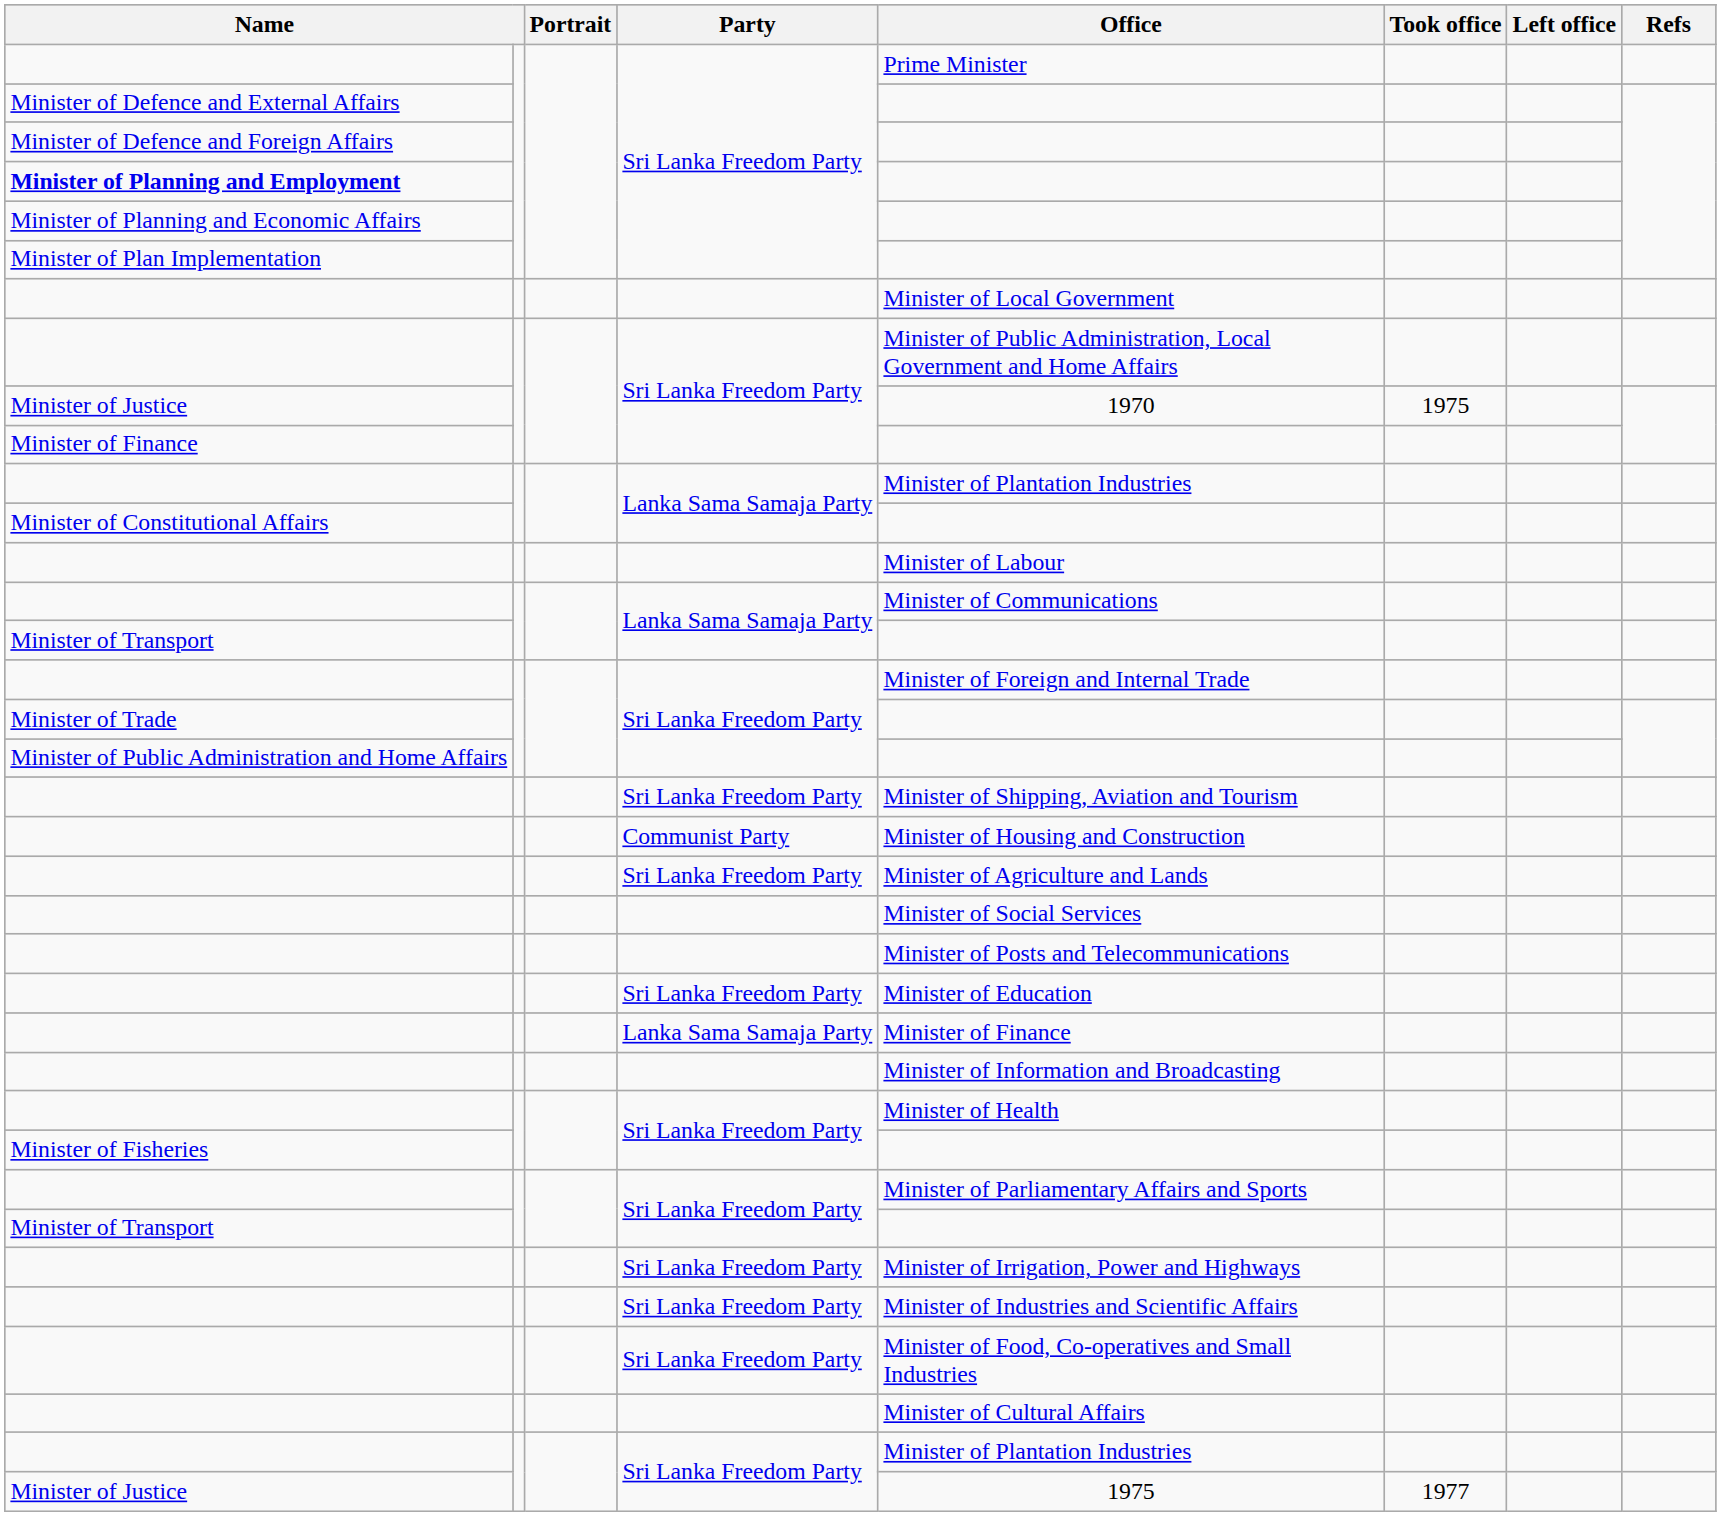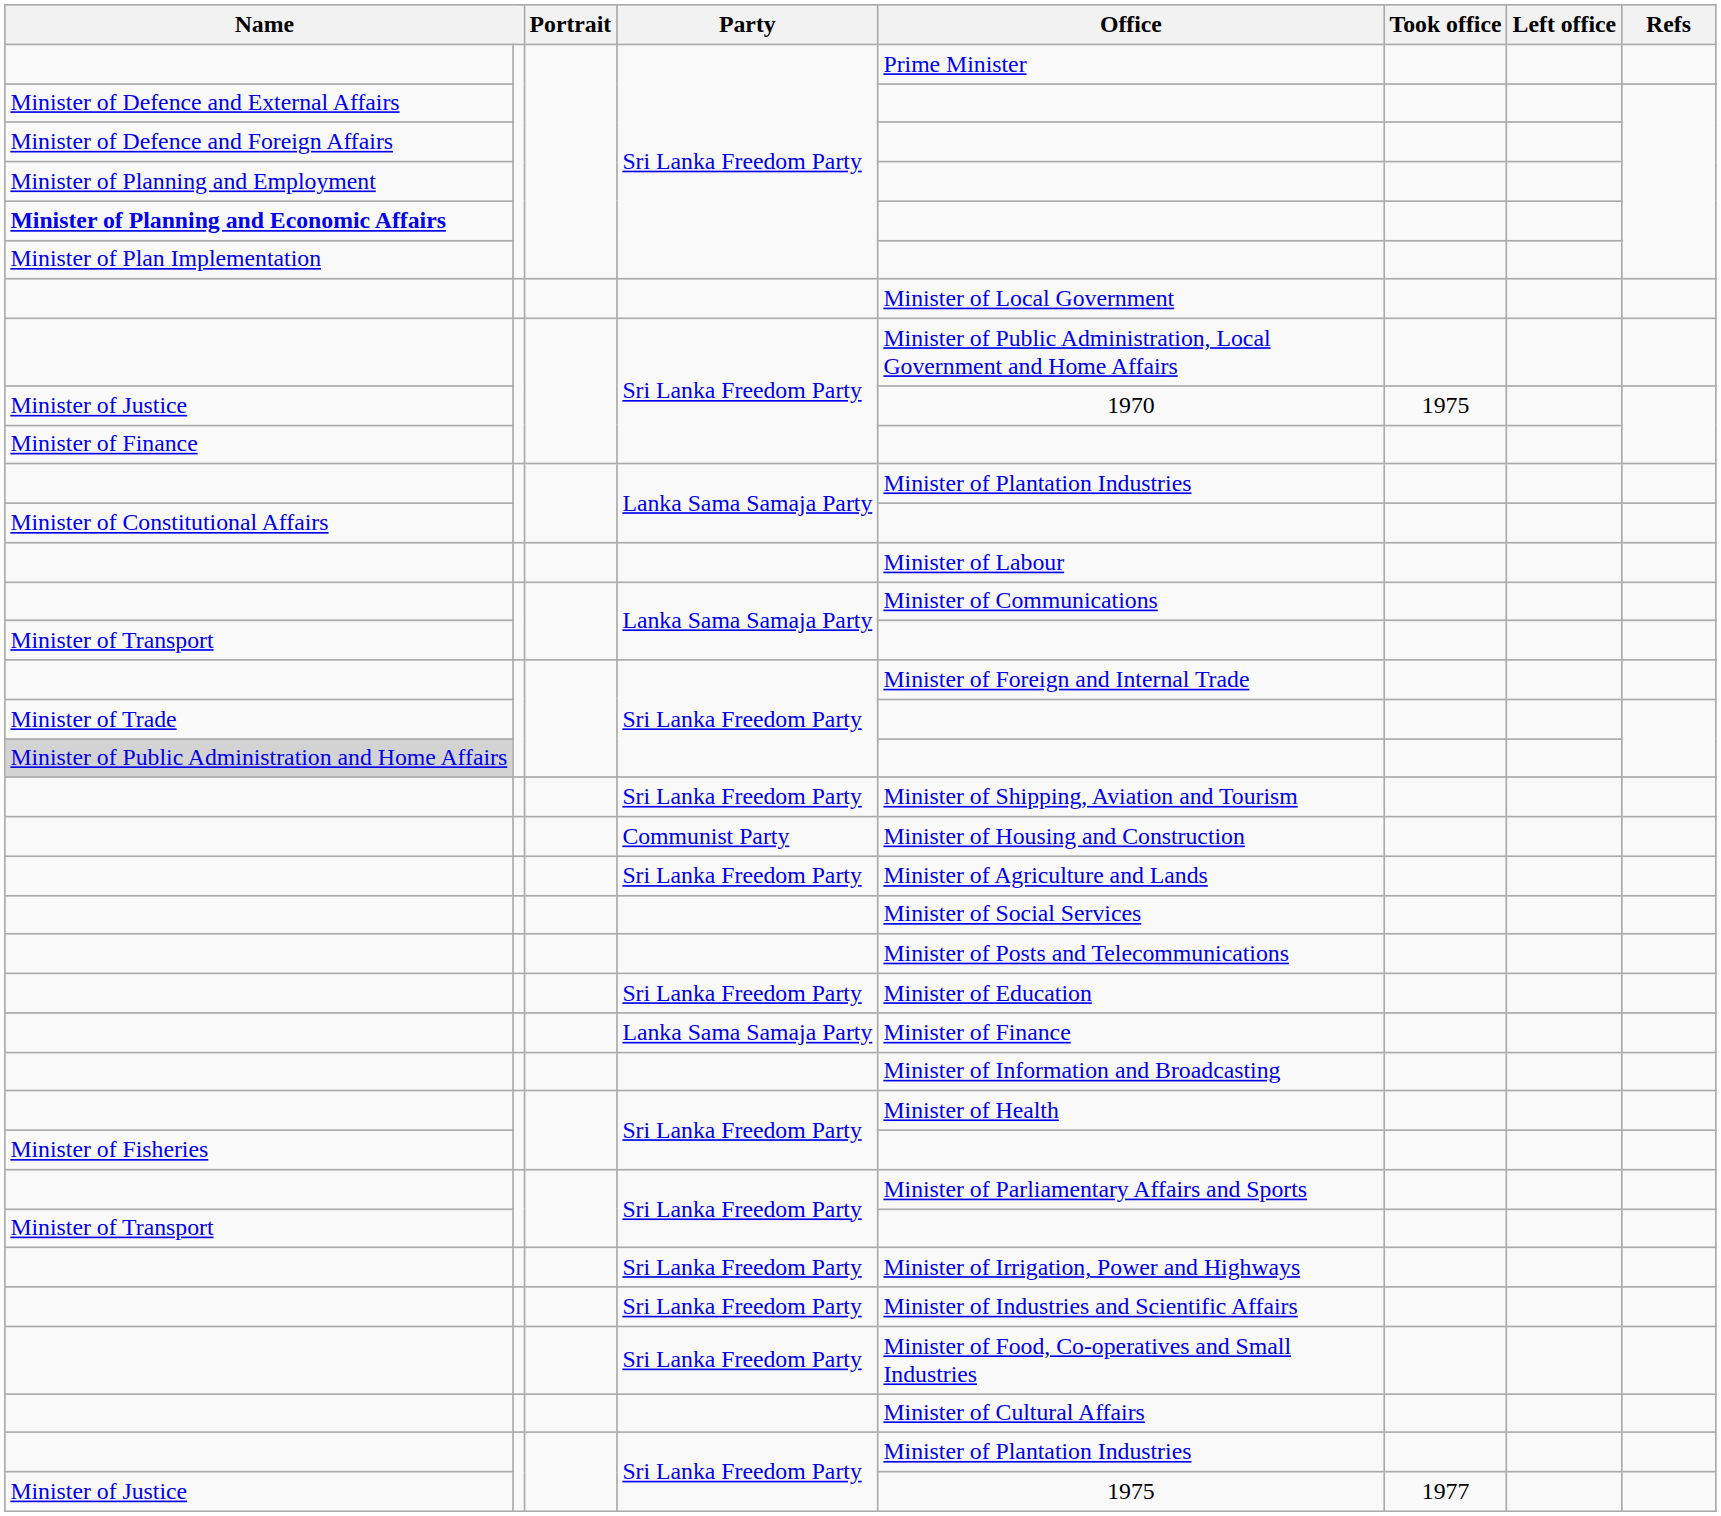(205, 181) bold -> (193, 181) normal
(216, 220) normal -> (228, 220) bold
(259, 757) no background -> (259, 757) lightgrey background
